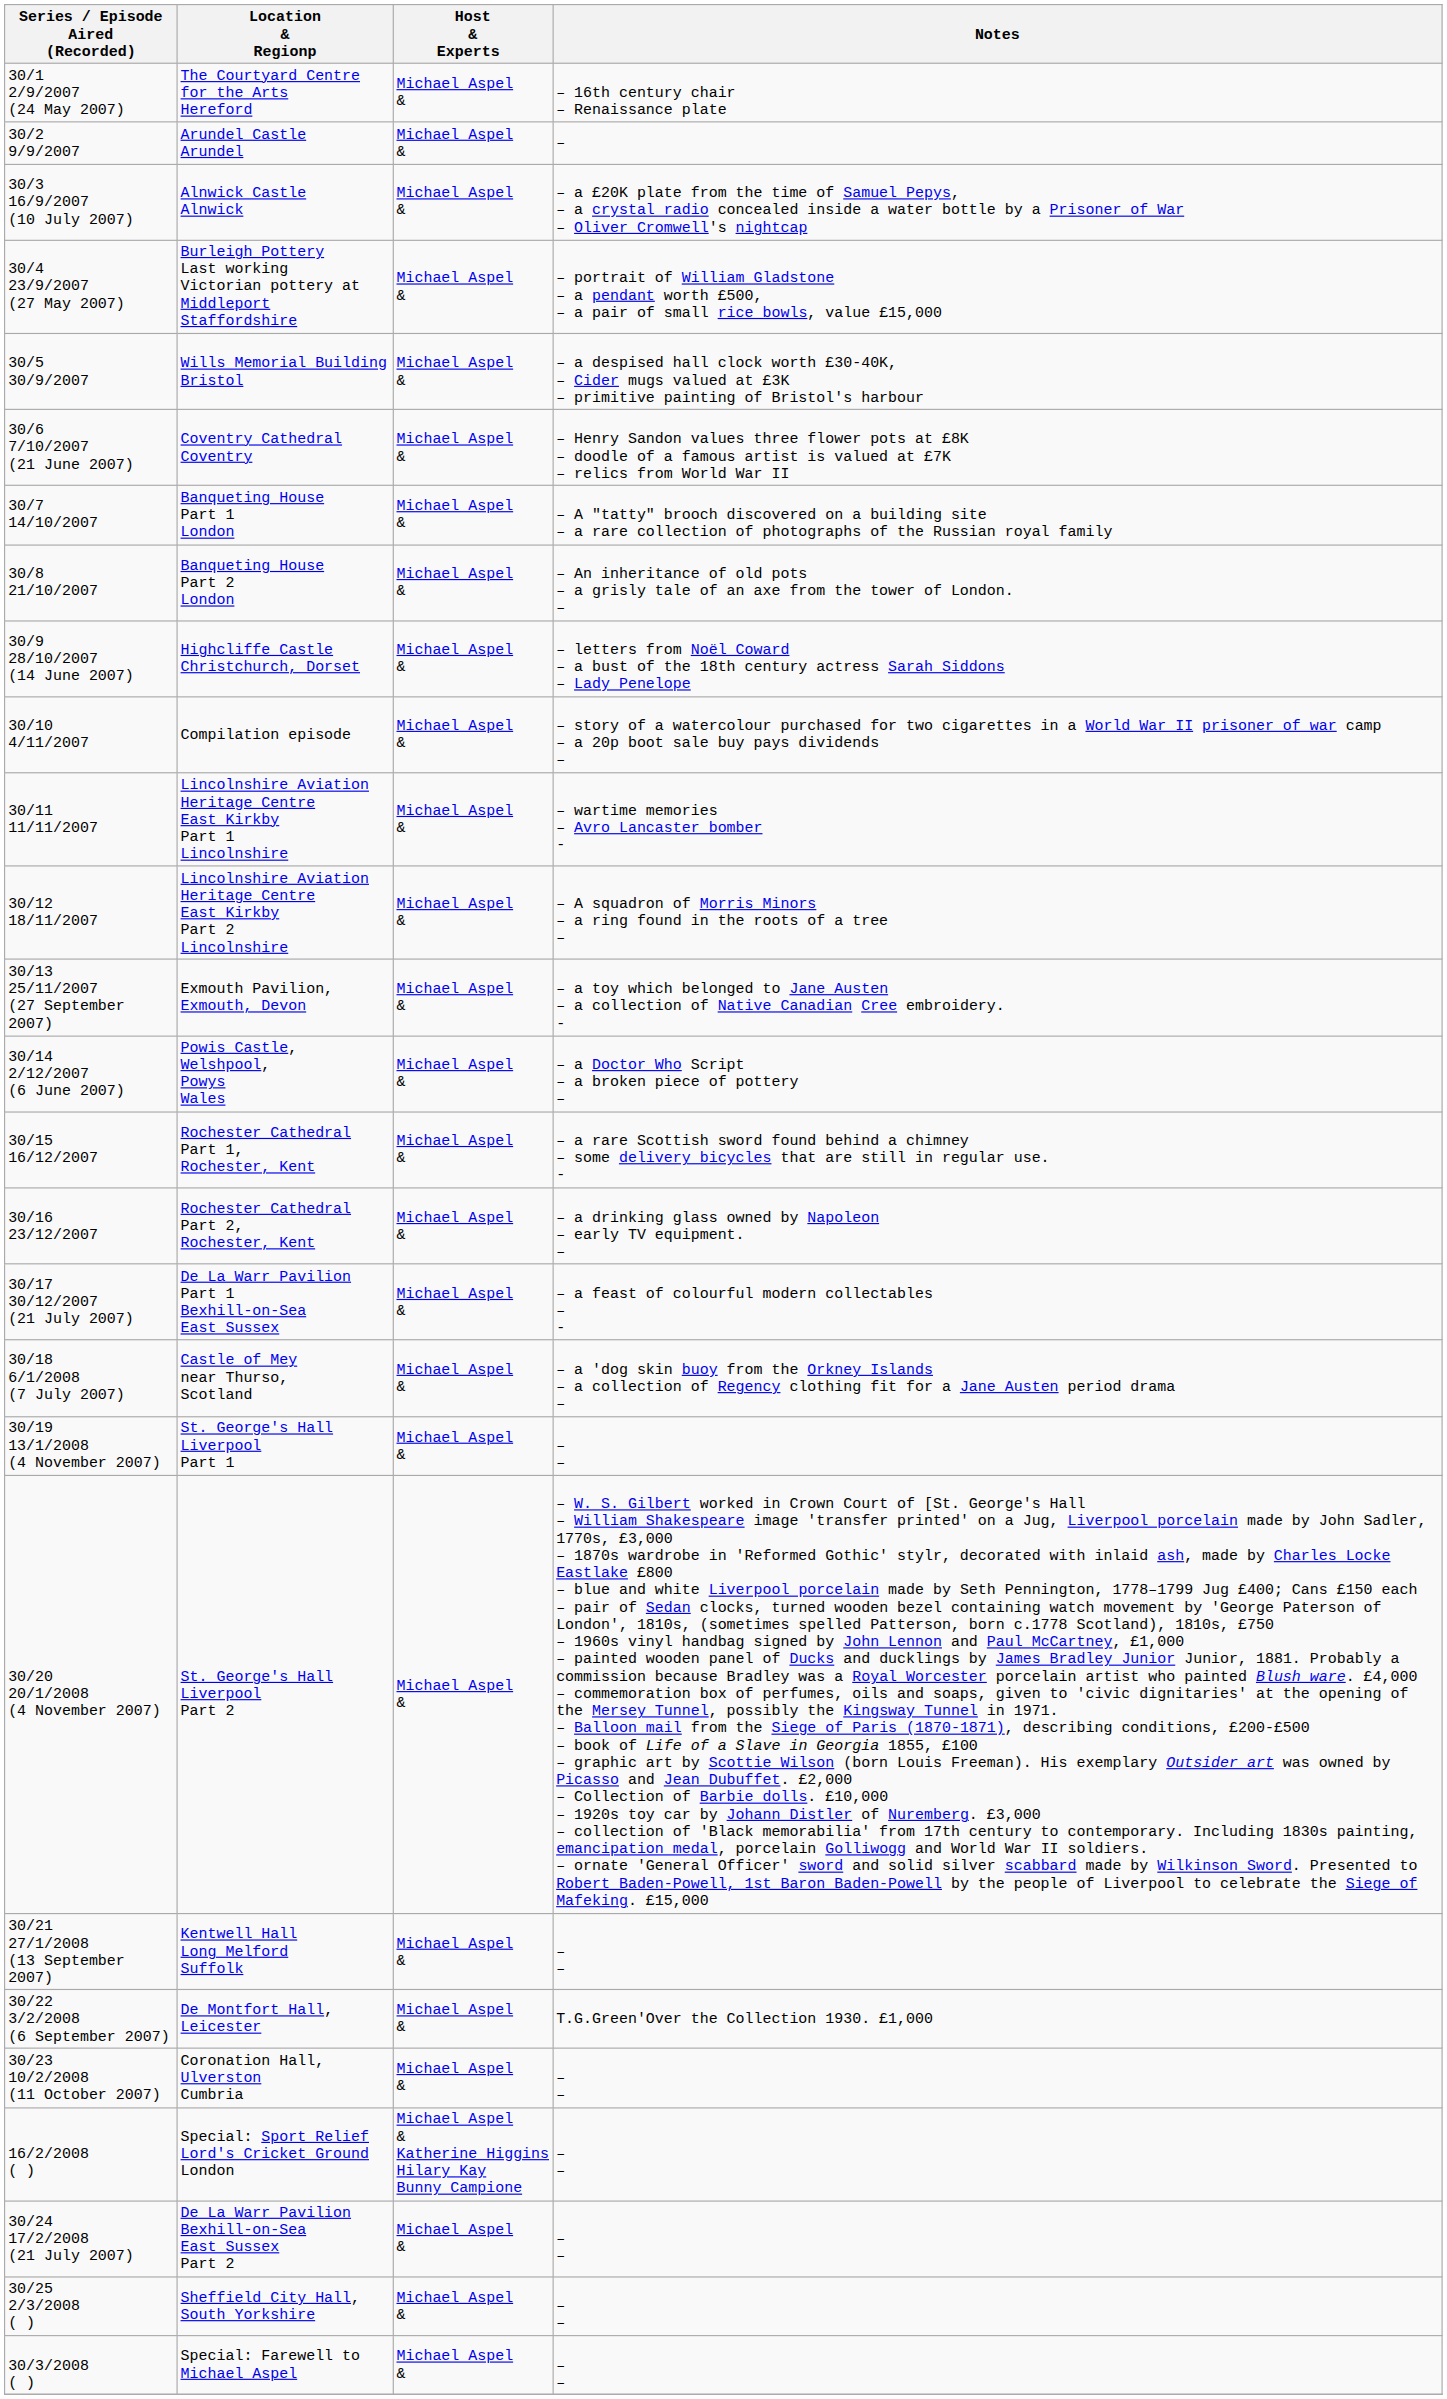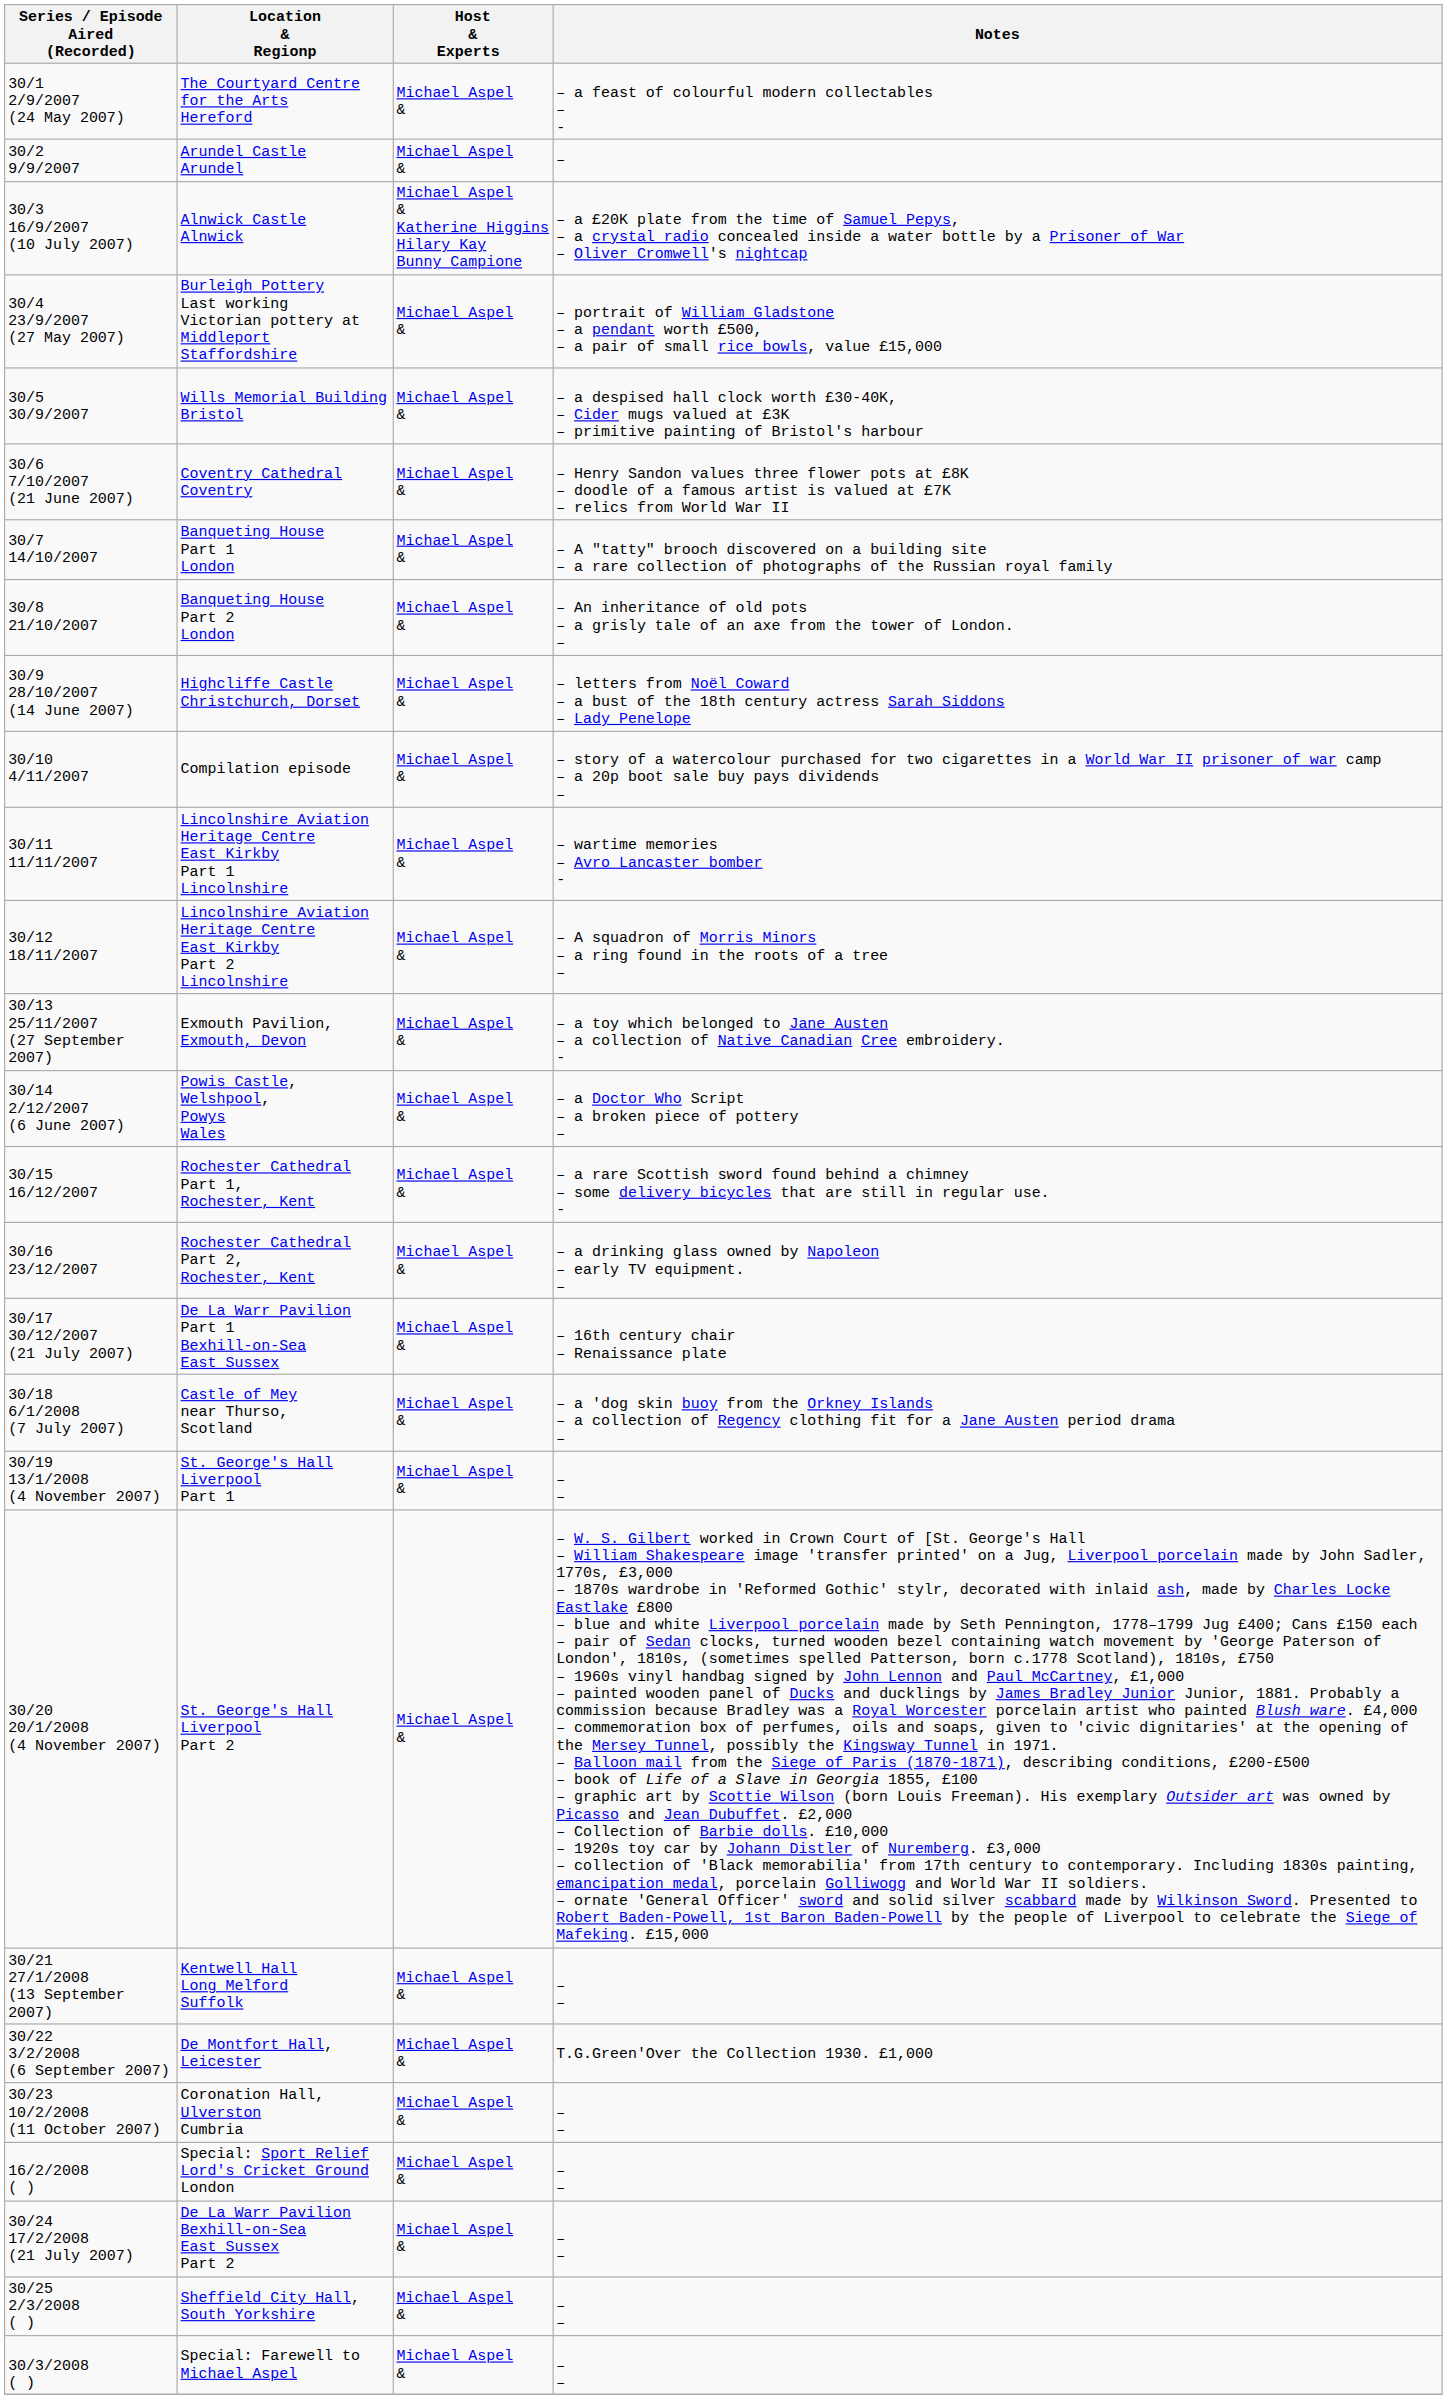(646, 101) – 16th century chair – Renaissance plate -> (745, 110) – a feast of colourful modern collectables – -
(455, 202) Michael Aspel & -> (473, 228) Michael Aspel & Katherine Higgins Hilary Kay Bunny Campione
(745, 1311) – a feast of colourful modern collectables – - -> (646, 1345) – 16th century chair – Renaissance plate
(473, 2154) Michael Aspel & Katherine Higgins Hilary Kay Bunny Campione -> (455, 2171) Michael Aspel &
